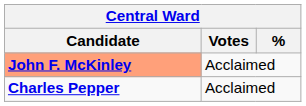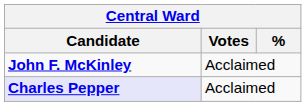(70, 64) lightsalmon background -> (70, 64) no background
(64, 88) no background -> (64, 88) lavender background
